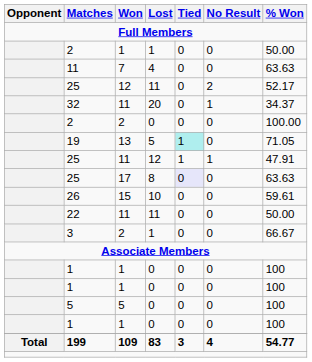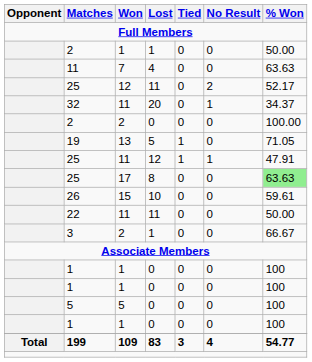(181, 141) paleturquoise background -> (181, 141) no background
(181, 178) lavender background -> (181, 178) no background
(280, 178) no background -> (280, 178) lightgreen background
